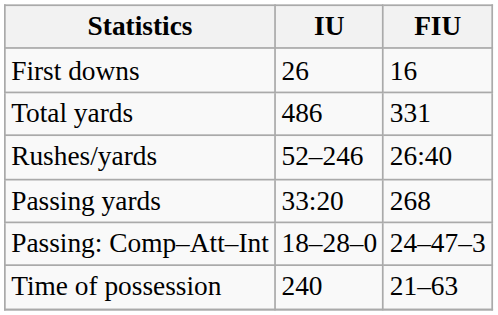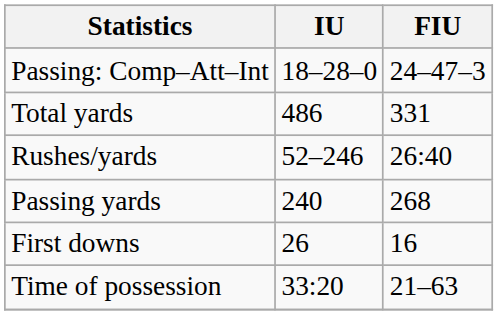rows swapped: (75, 69) <-> (140, 243)
(313, 200) 33:20 -> (302, 200) 240
(302, 286) 240 -> (313, 286) 33:20
